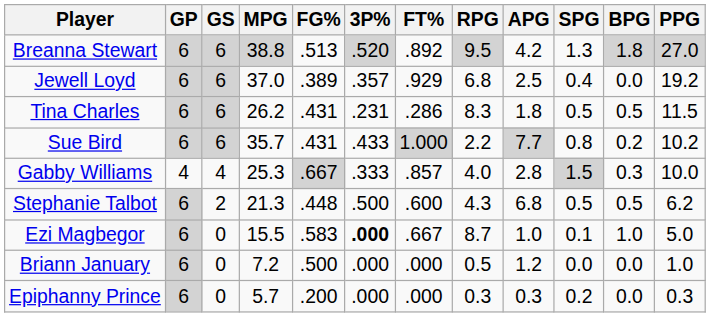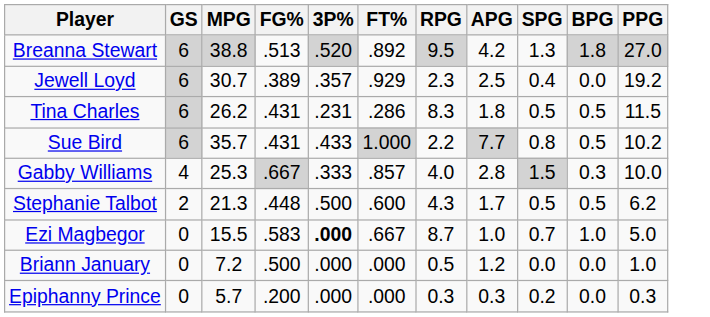- column: (184, 19)
(266, 81) 37.0 -> (229, 81) 30.7
(478, 81) 6.8 -> (441, 81) 2.3
(629, 142) 0.2 -> (592, 142) 0.5
(529, 204) 6.8 -> (492, 204) 1.7
(579, 234) 0.1 -> (542, 234) 0.7
